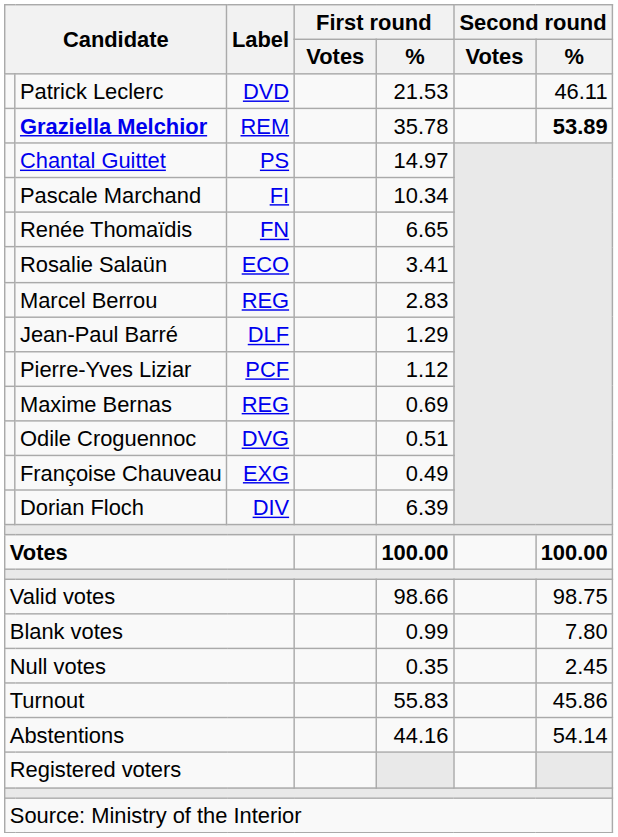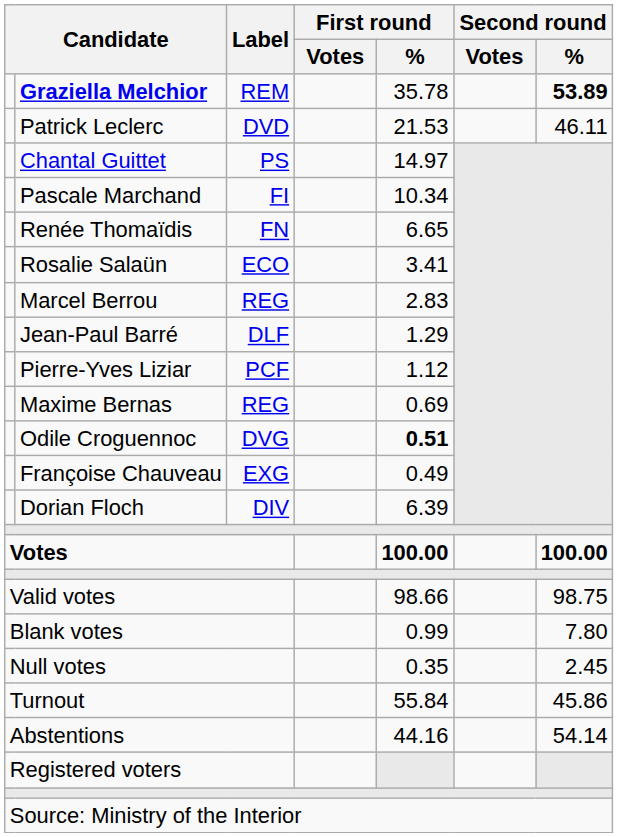rows swapped: (114, 126) <-> (92, 92)
(427, 438) normal -> (427, 438) bold
(421, 701) 55.83 -> (421, 701) 55.84
